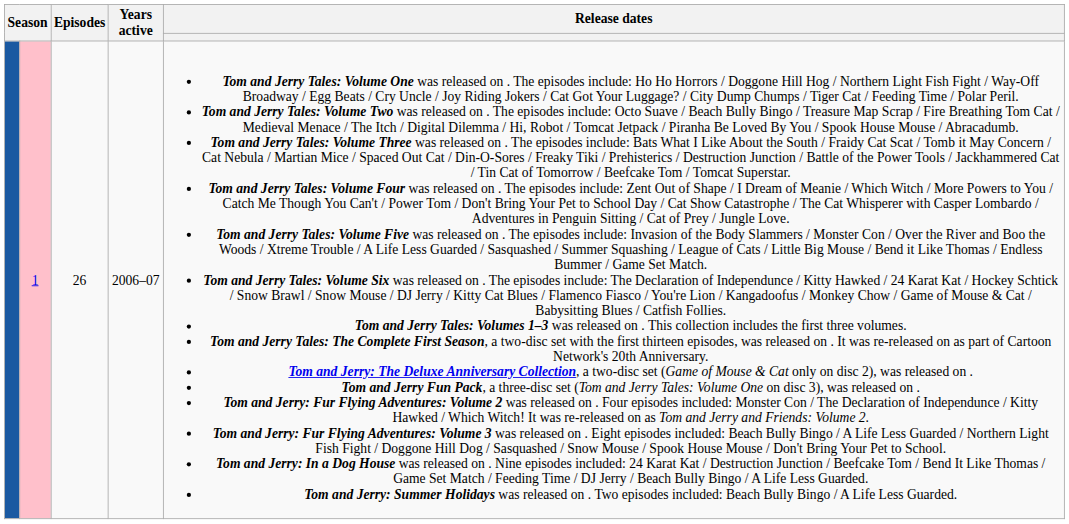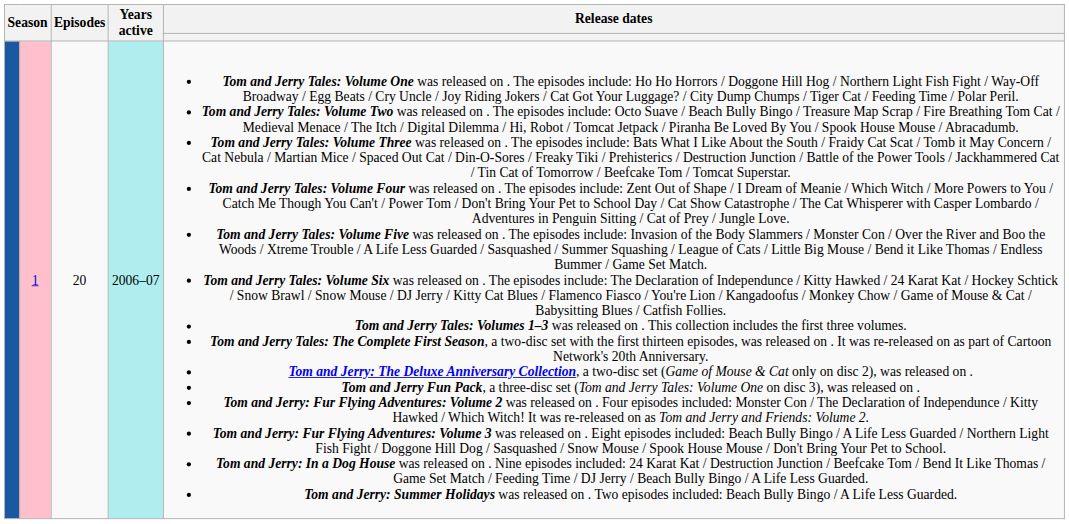(80, 279) 26 -> (80, 279) 20
(136, 279) no background -> (136, 279) paleturquoise background
